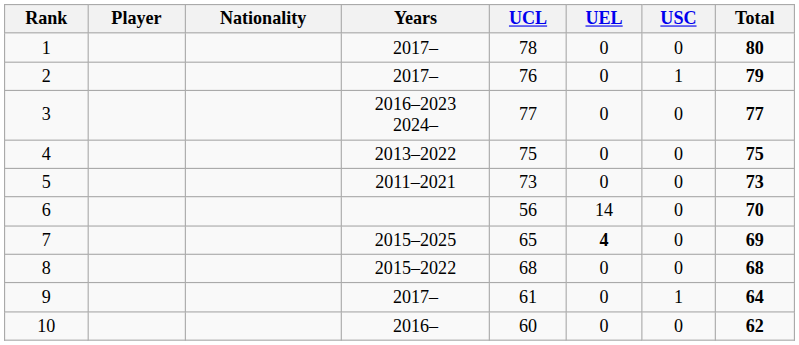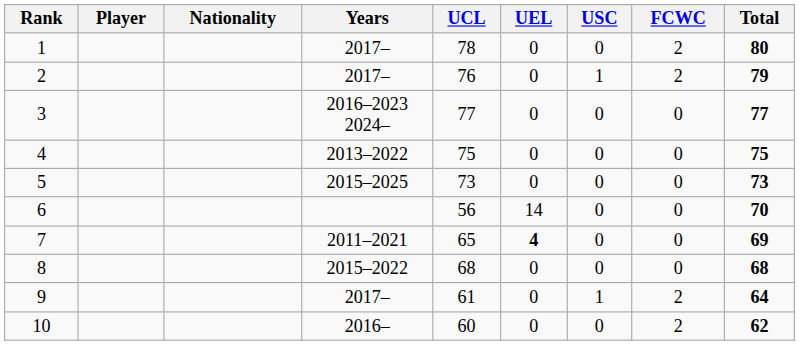+ column: (678, 18)
(415, 182) 2011–2021 -> (367, 182) 2015–2025
(415, 239) 2015–2025 -> (367, 239) 2011–2021
